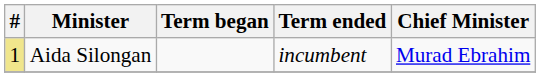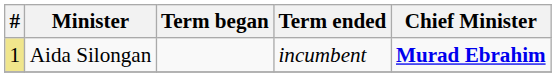(463, 54) normal -> (471, 54) bold
